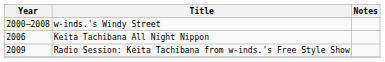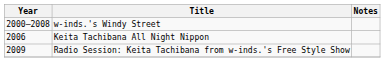(28, 24) lightyellow background -> (28, 24) no background
